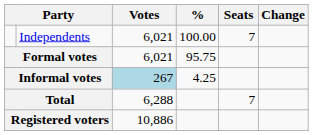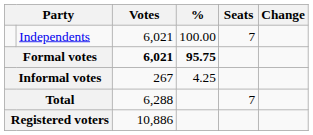(158, 57) normal -> (158, 57) bold
(201, 57) normal -> (201, 57) bold
(163, 78) lightblue background -> (163, 78) no background
